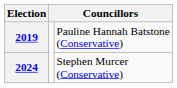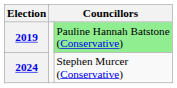(113, 37) no background -> (113, 37) lightgreen background
